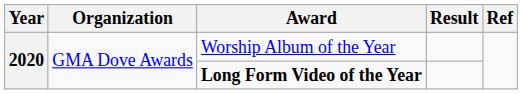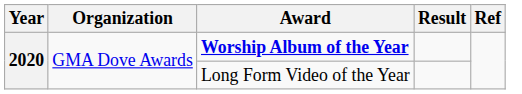(298, 46) normal -> (305, 46) bold
(311, 74) bold -> (305, 74) normal
